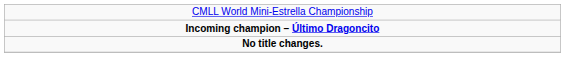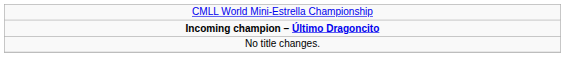(282, 44) bold -> (282, 44) normal
